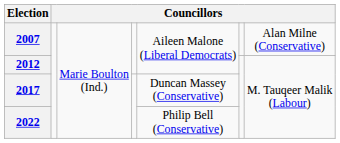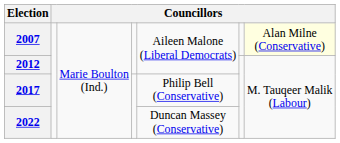(290, 39) no background -> (290, 39) lightyellow background
(188, 90) Duncan Massey (Conservative) -> (188, 90) Philip Bell (Conservative)
(188, 122) Philip Bell (Conservative) -> (188, 122) Duncan Massey (Conservative)
